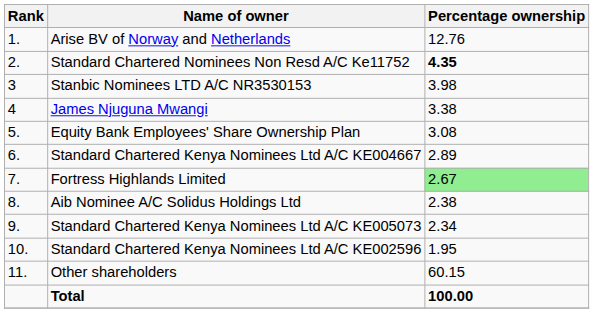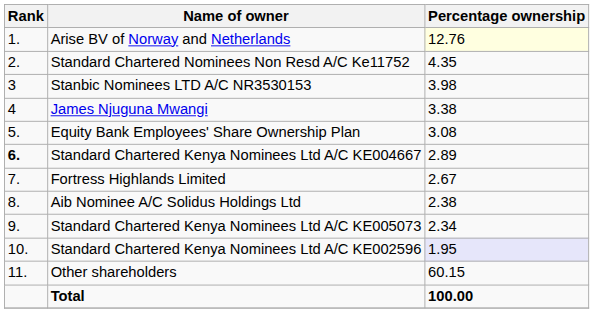(447, 39) no background -> (447, 39) lightyellow background
(442, 62) bold -> (442, 62) normal
(14, 156) normal -> (14, 156) bold
(442, 179) lightgreen background -> (442, 179) no background
(442, 249) no background -> (442, 249) lavender background
